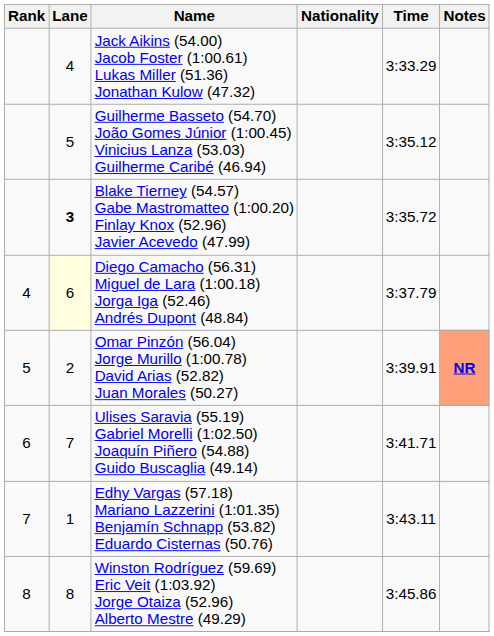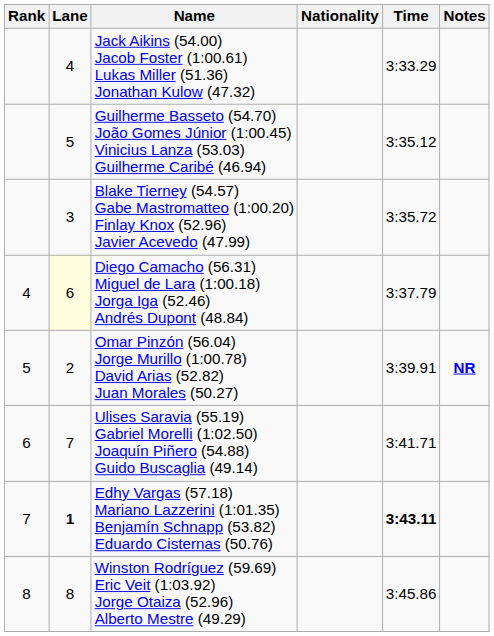(70, 217) bold -> (70, 217) normal
(465, 367) lightsalmon background -> (465, 367) no background
(70, 518) normal -> (70, 518) bold
(411, 518) normal -> (411, 518) bold
